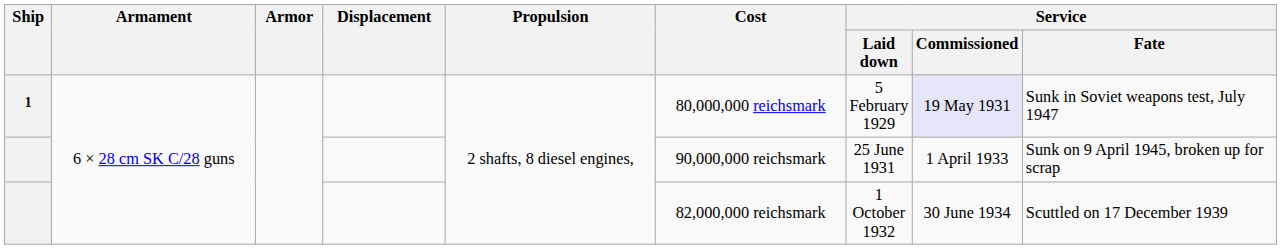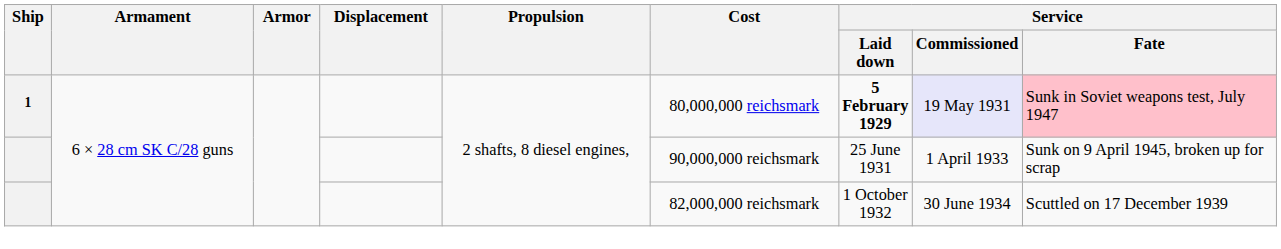(879, 105) normal -> (875, 105) bold
(1136, 105) no background -> (1136, 105) pink background
